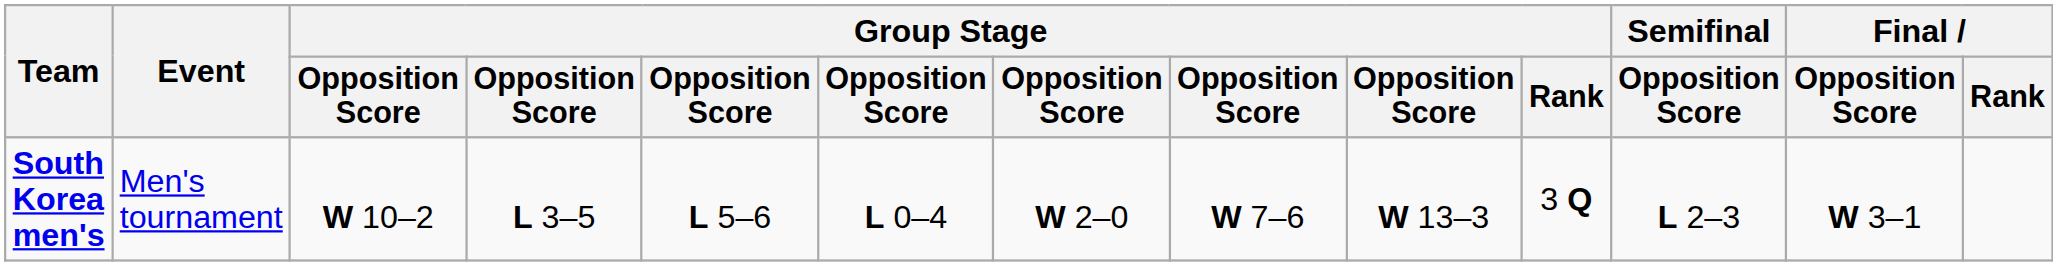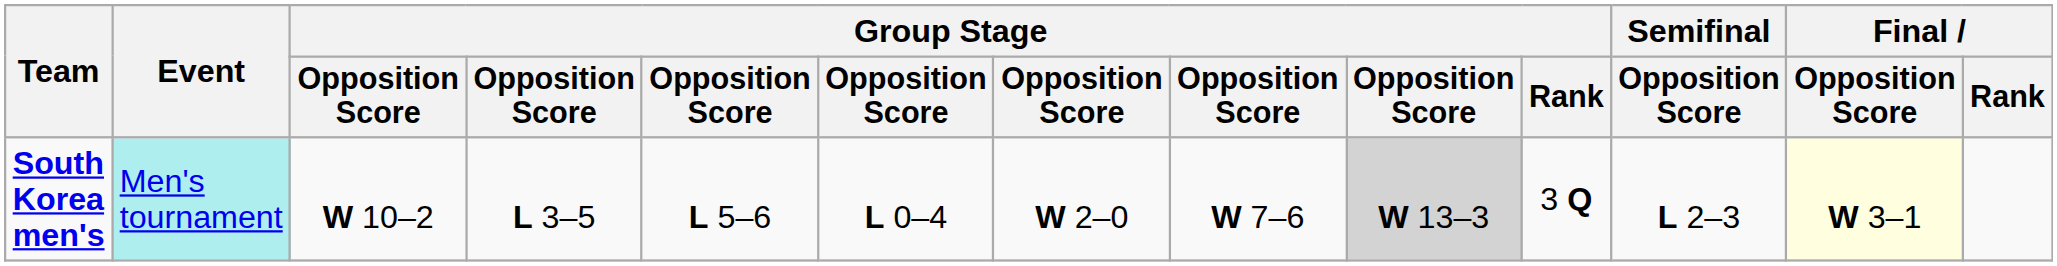(201, 199) no background -> (201, 199) paleturquoise background
(1434, 217) no background -> (1434, 217) lightgrey background
(1875, 217) no background -> (1875, 217) lightyellow background
